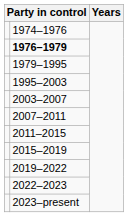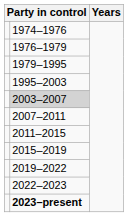(40, 47) bold -> (39, 47) normal
(40, 99) no background -> (39, 99) lightgrey background
(46, 202) normal -> (47, 202) bold
